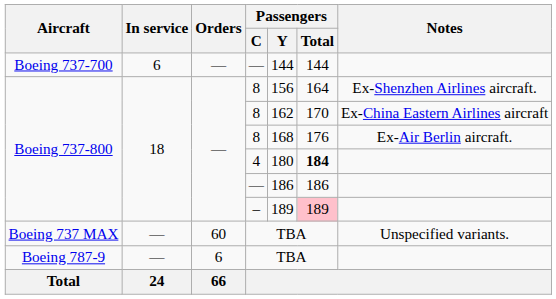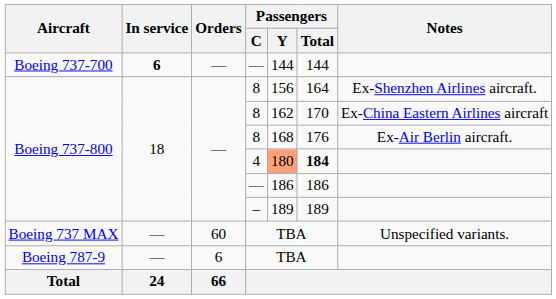(157, 64) normal -> (157, 64) bold
(282, 161) no background -> (282, 161) lightsalmon background
(317, 209) pink background -> (317, 209) no background
